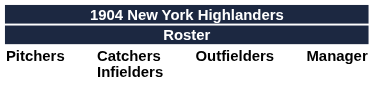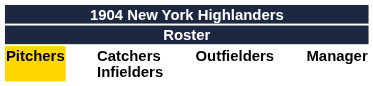(35, 55) no background -> (35, 55) gold background
